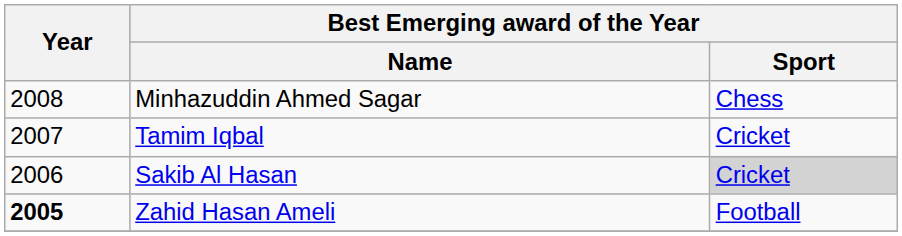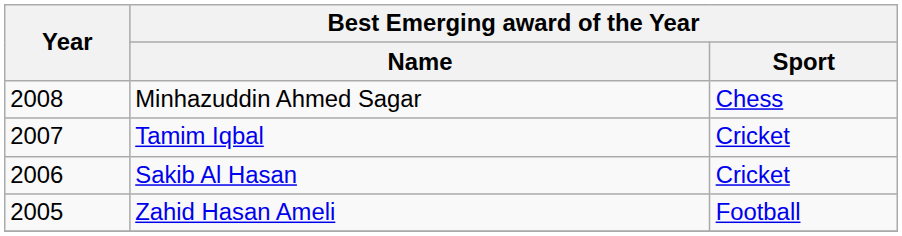(753, 174) lightgrey background -> (753, 174) no background
(37, 212) bold -> (37, 212) normal
